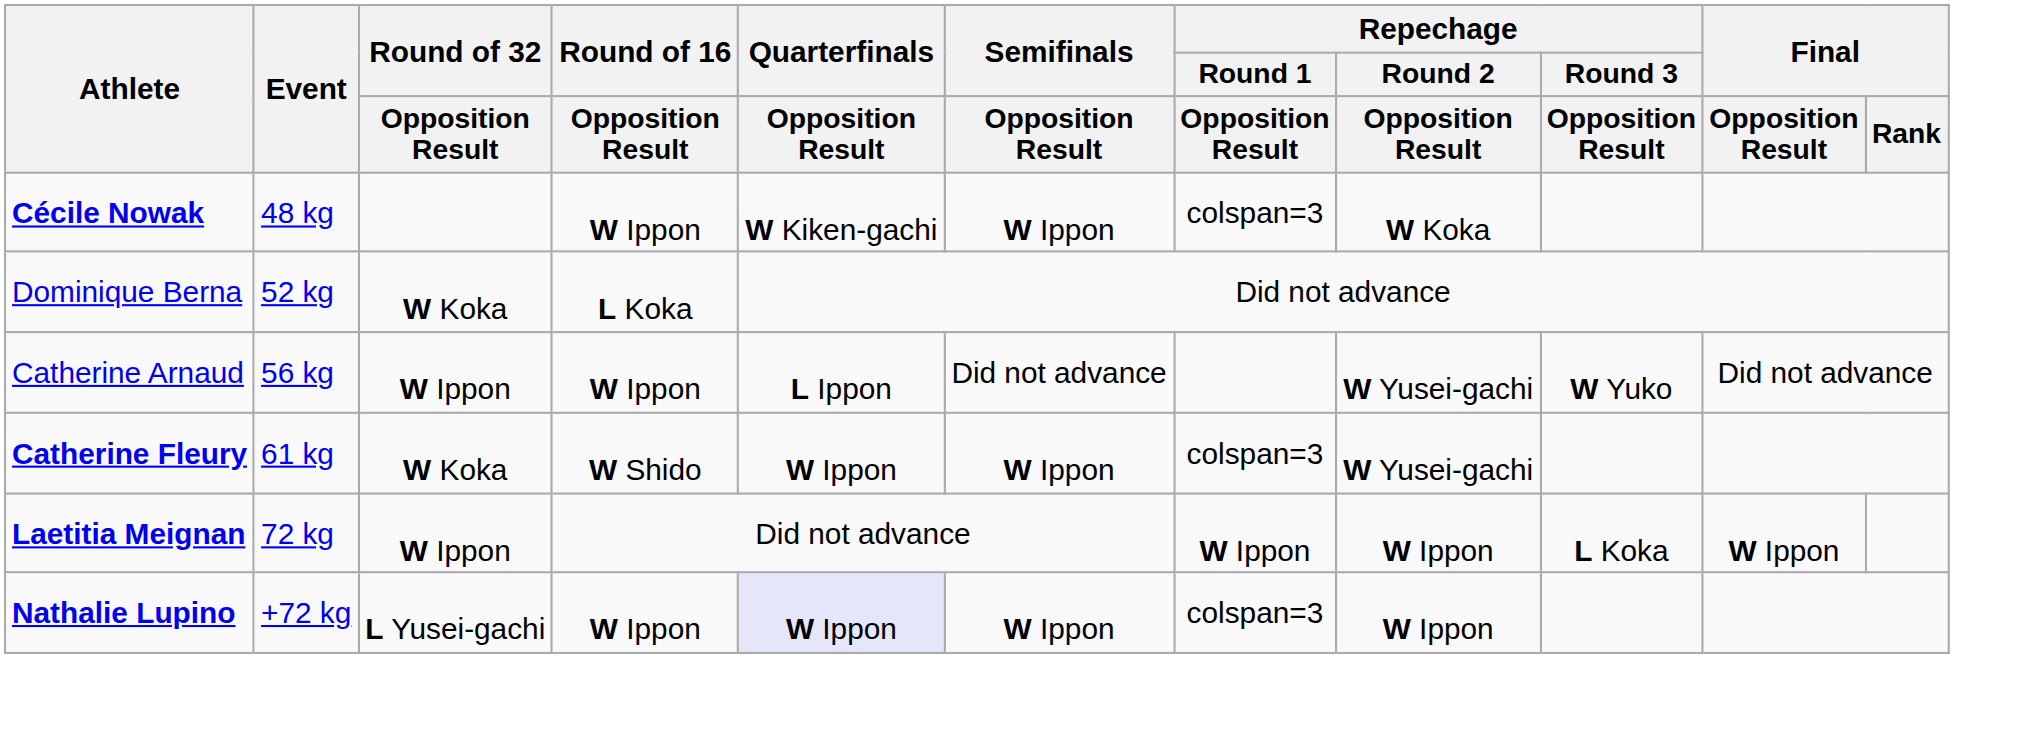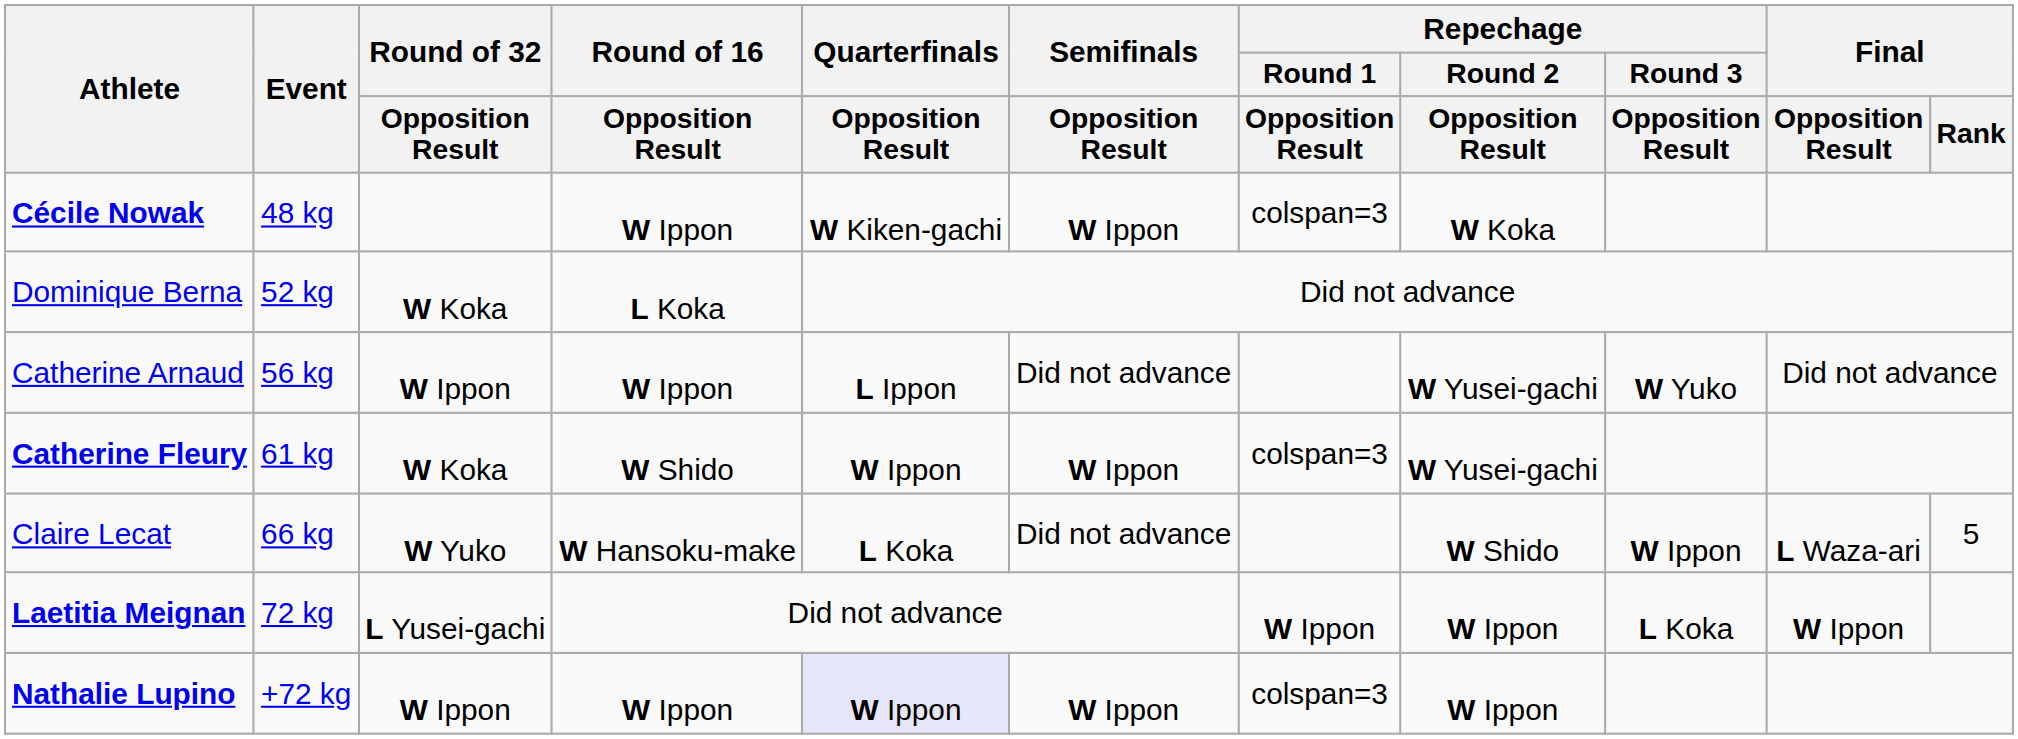+ row: (92, 533)
(455, 550) W Ippon -> (455, 630) L Yusei-gachi
(455, 630) L Yusei-gachi -> (455, 710) W Ippon
